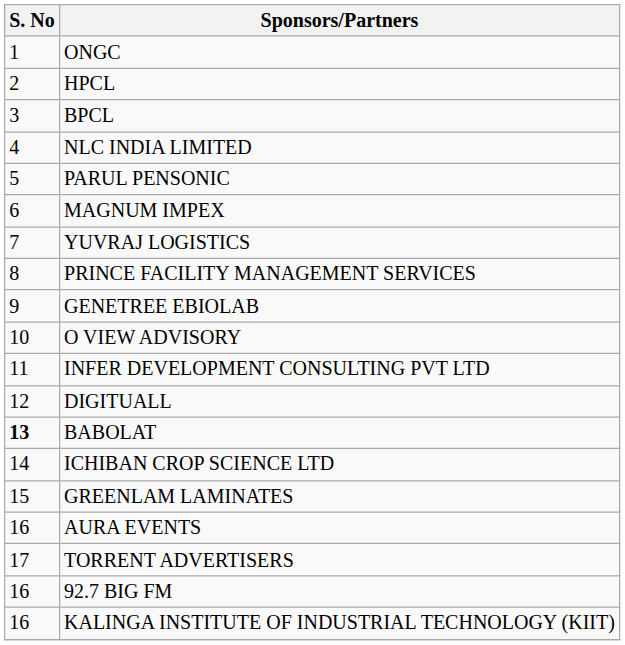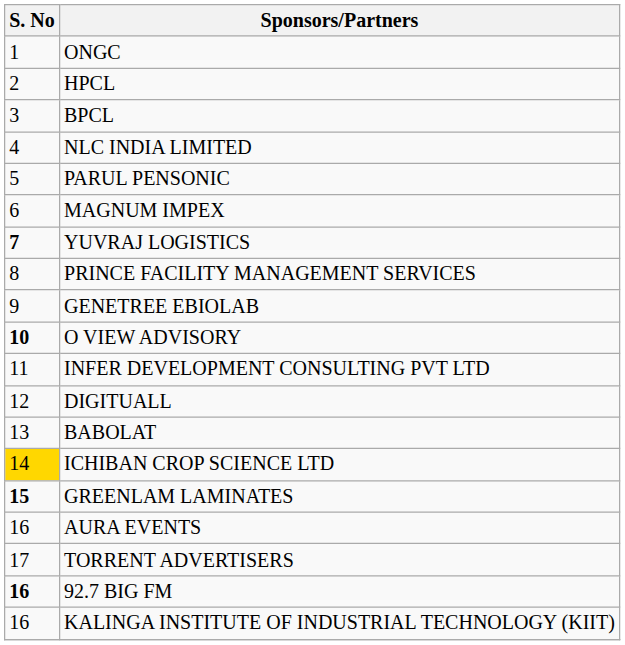(14, 242) normal -> (14, 242) bold
(19, 337) normal -> (19, 337) bold
(19, 432) bold -> (19, 432) normal
(19, 464) no background -> (19, 464) gold background
(19, 496) normal -> (19, 496) bold
(19, 591) normal -> (19, 591) bold
